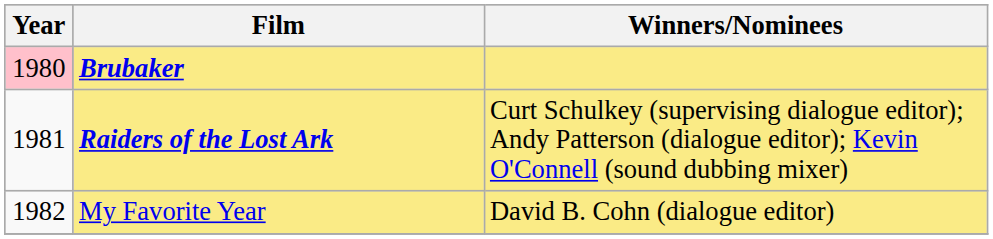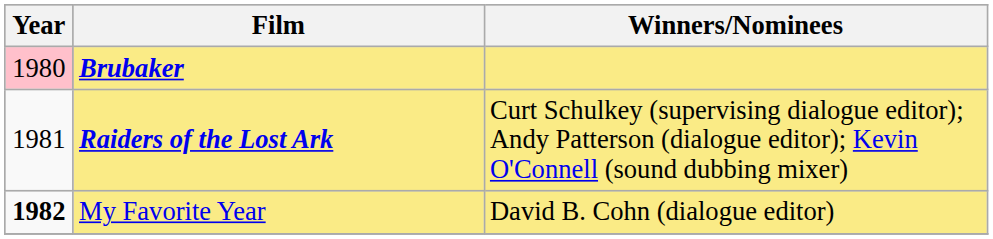(39, 211) normal -> (39, 211) bold
